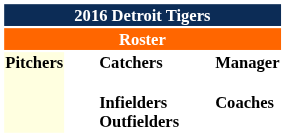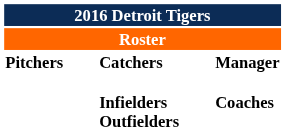(34, 62) lightyellow background -> (34, 62) no background
